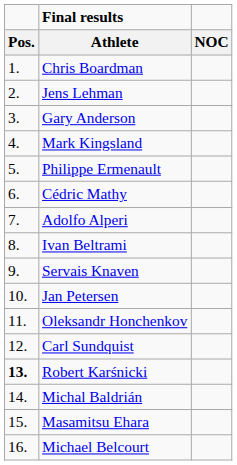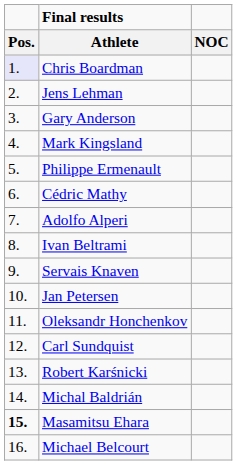(14, 67) no background -> (14, 67) lavender background
(18, 371) bold -> (18, 371) normal
(18, 422) normal -> (18, 422) bold
